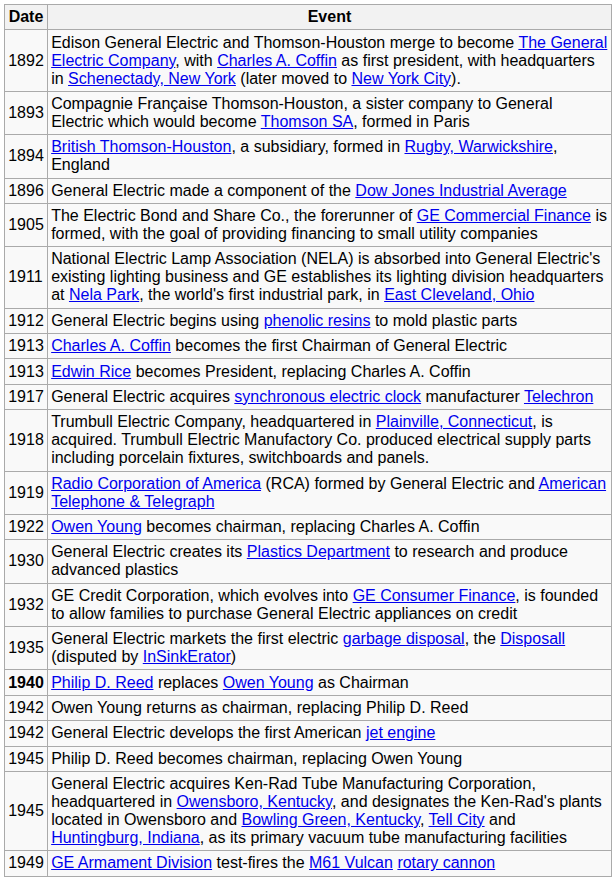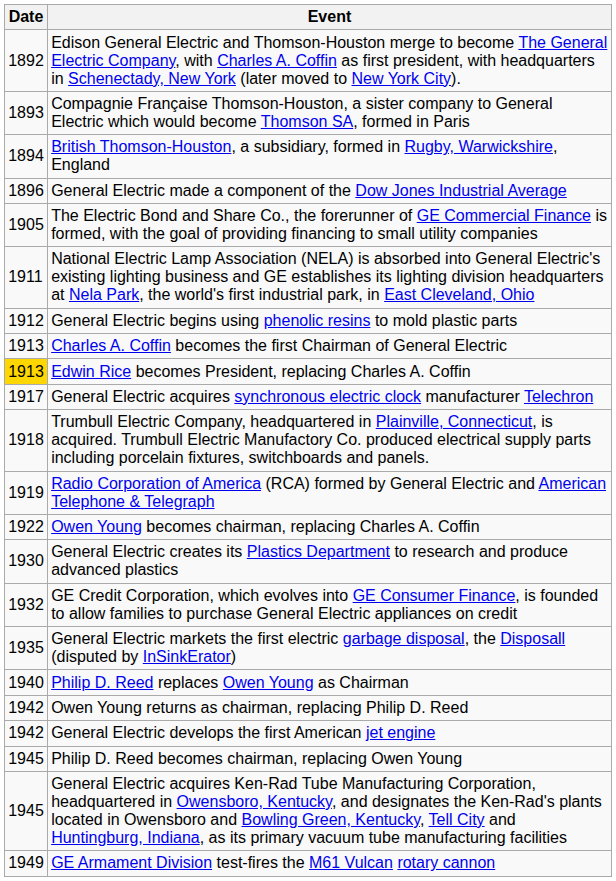(26, 371) no background -> (26, 371) gold background
(26, 682) bold -> (26, 682) normal
